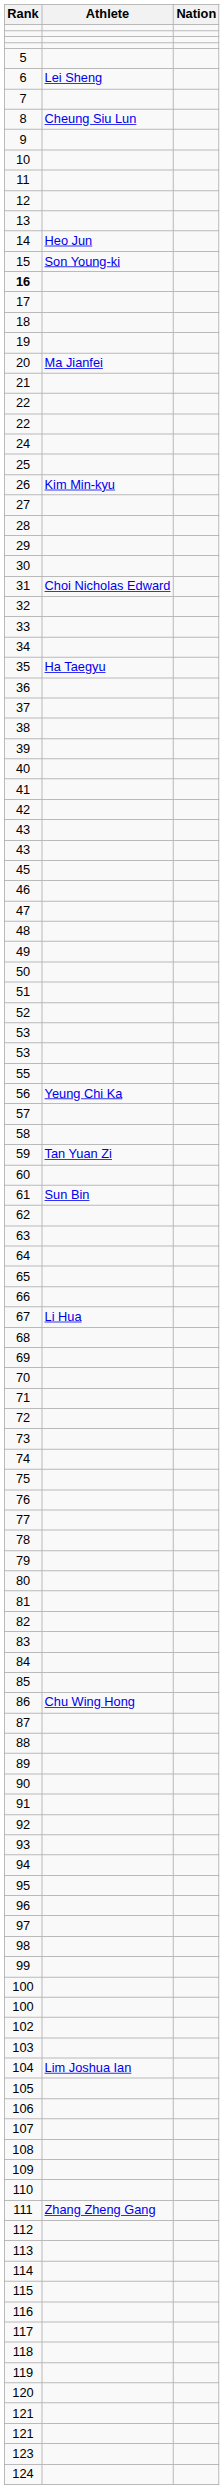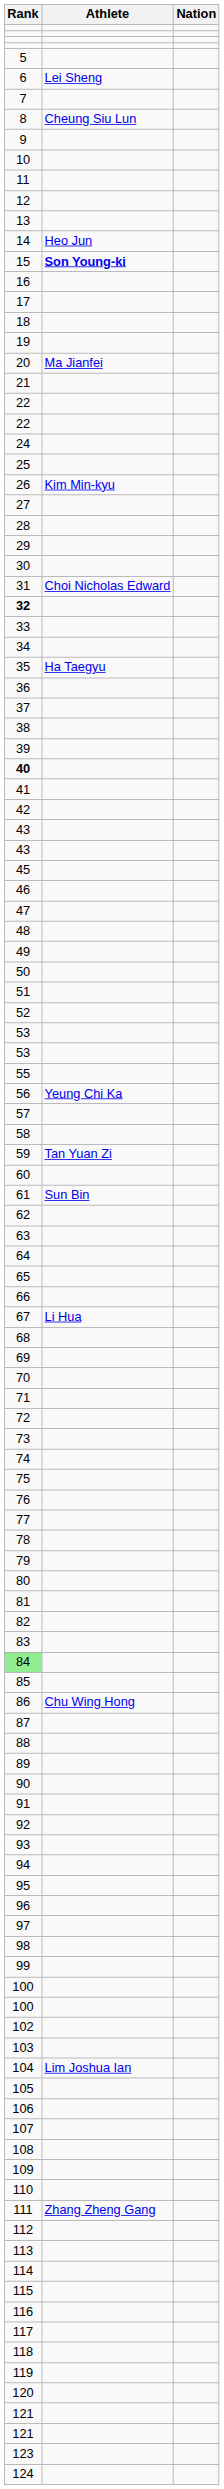(82, 261) normal -> (85, 261) bold
(23, 281) bold -> (23, 281) normal
(23, 606) normal -> (23, 606) bold
(23, 769) normal -> (23, 769) bold
(23, 1662) no background -> (23, 1662) lightgreen background
